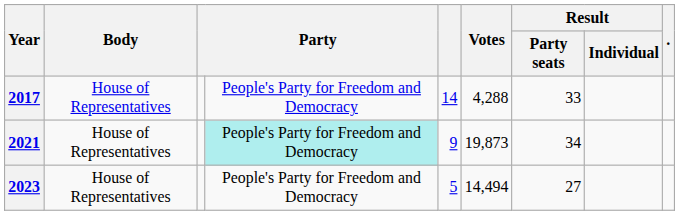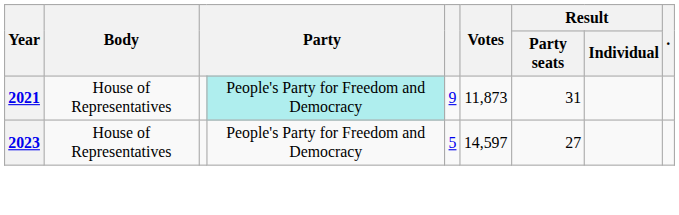- row: (24, 98)
(487, 143) 19,873 -> (486, 98) 11,873
(573, 143) 34 -> (573, 98) 31
(487, 187) 14,494 -> (486, 143) 14,597
